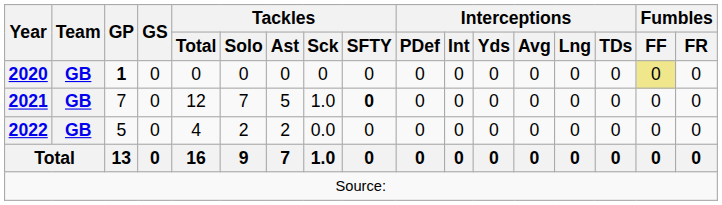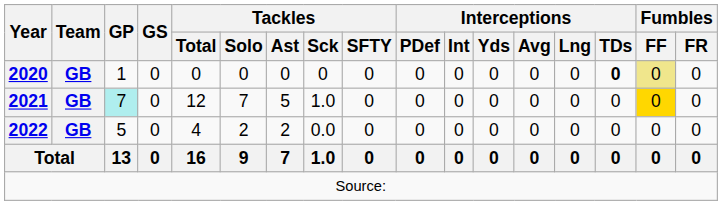(121, 74) bold -> (121, 74) normal
(616, 74) normal -> (616, 74) bold
(121, 102) no background -> (121, 102) paleturquoise background
(369, 102) bold -> (369, 102) normal
(656, 102) no background -> (656, 102) gold background
